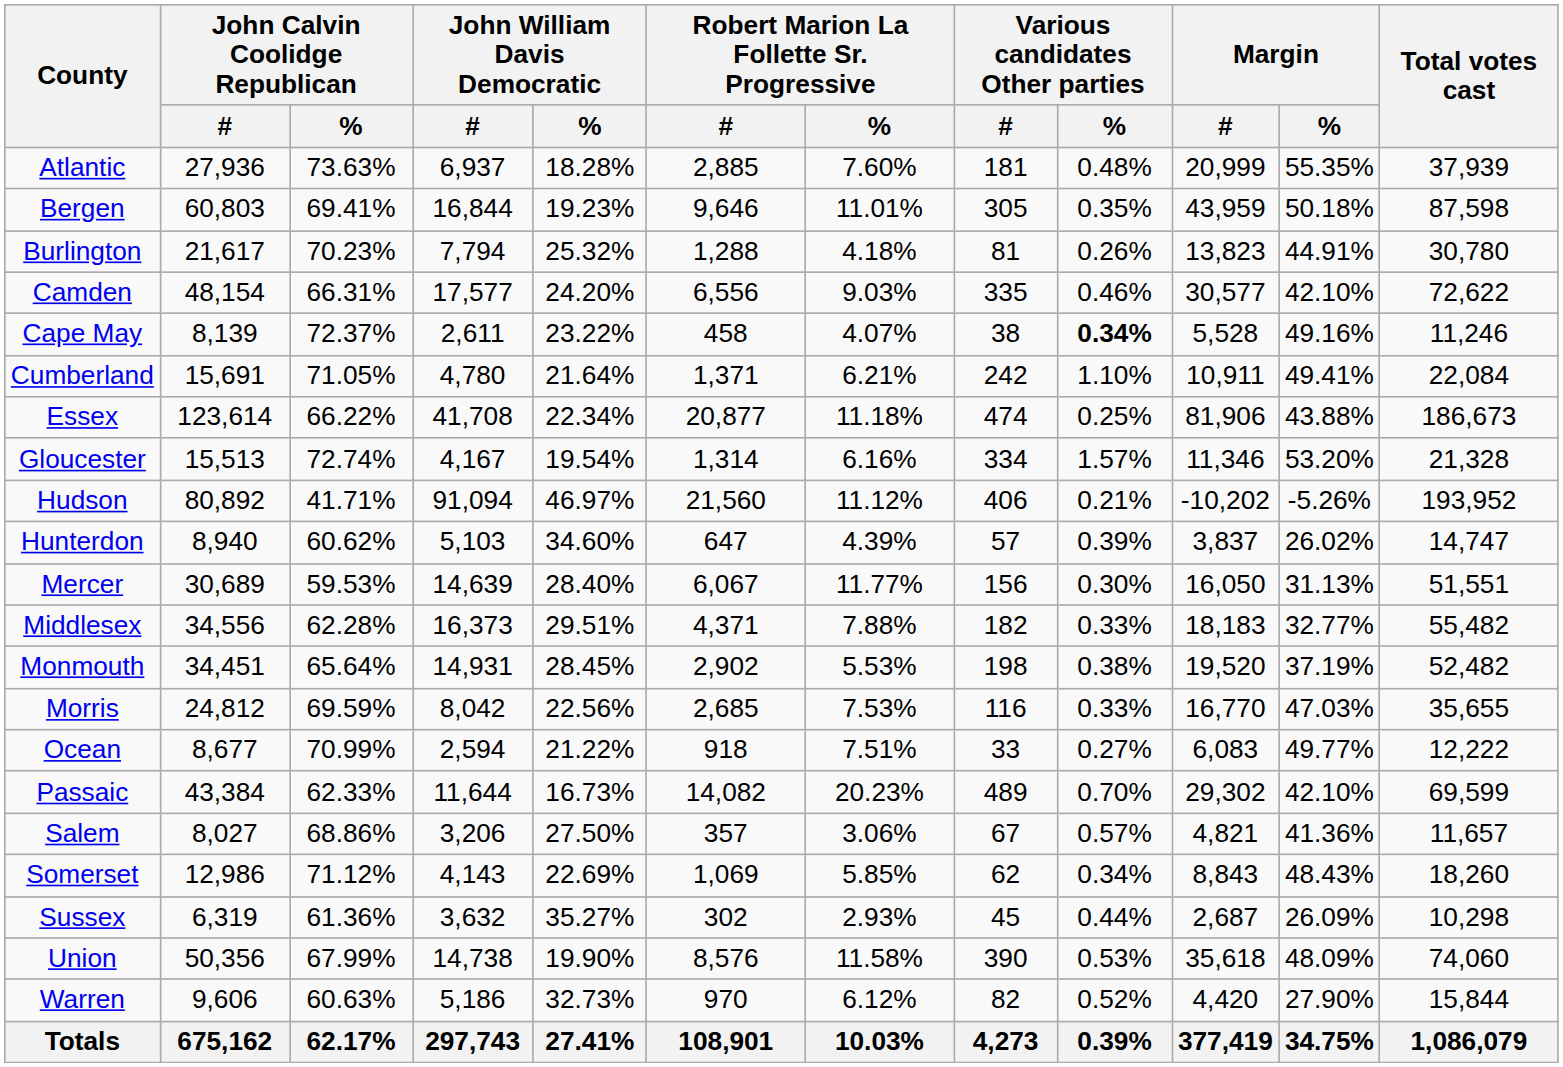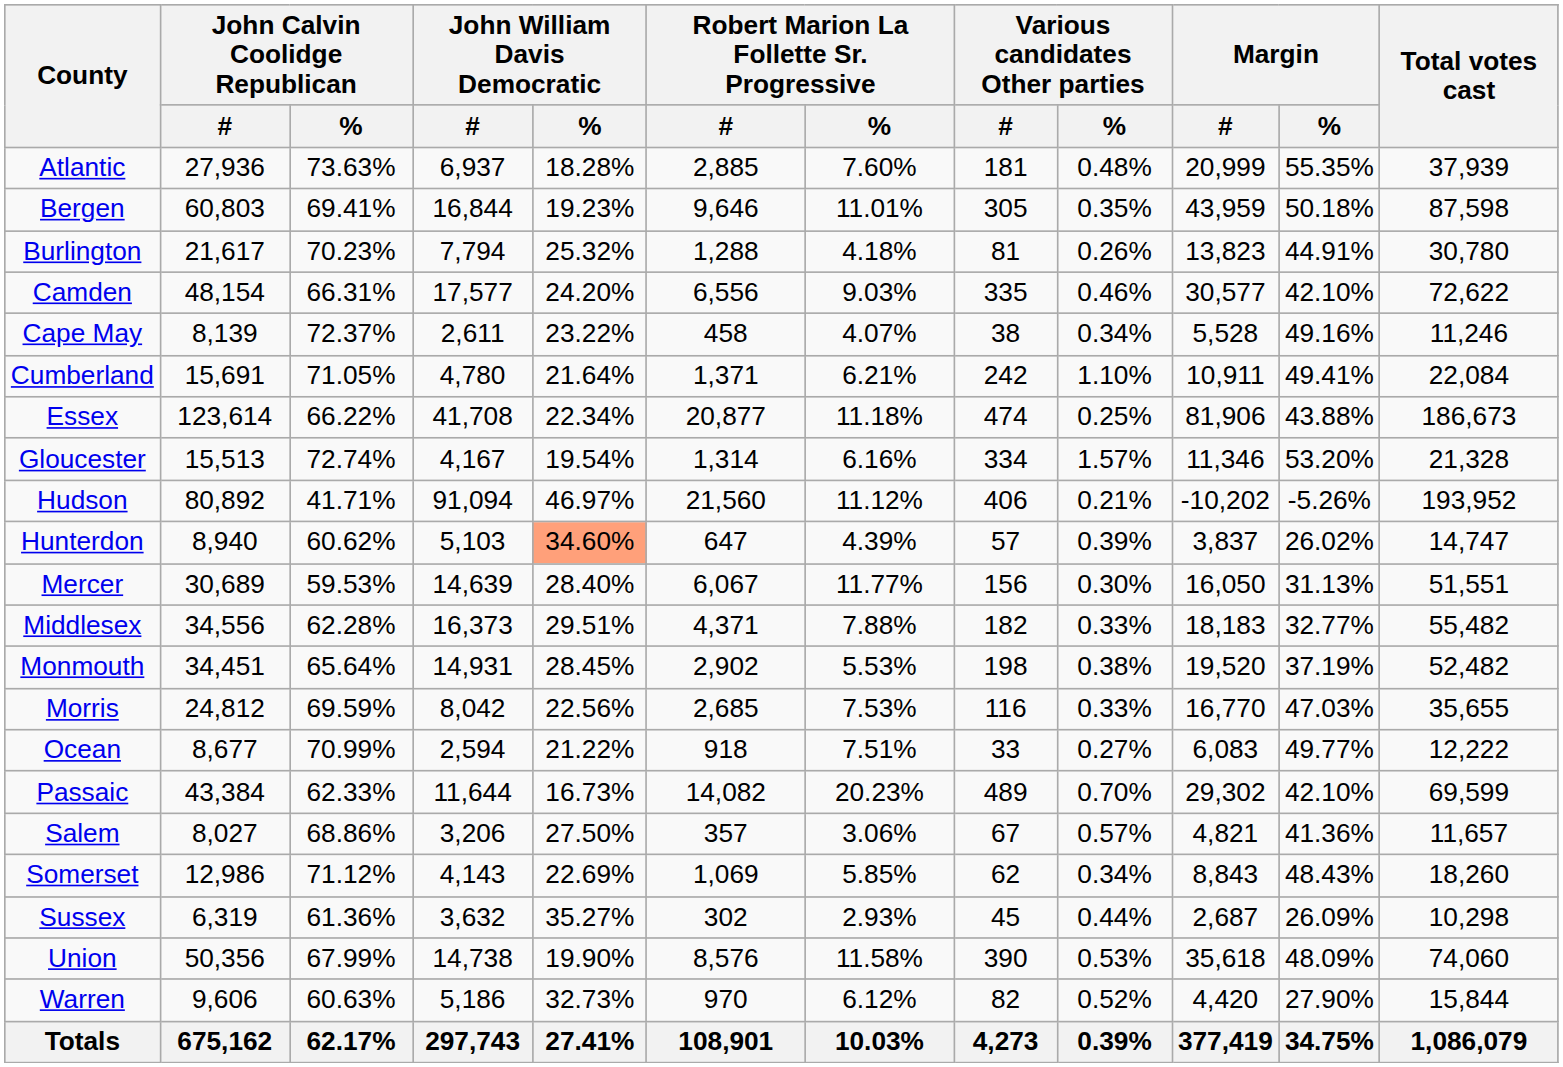(1115, 334) bold -> (1115, 334) normal
(590, 542) no background -> (590, 542) lightsalmon background
